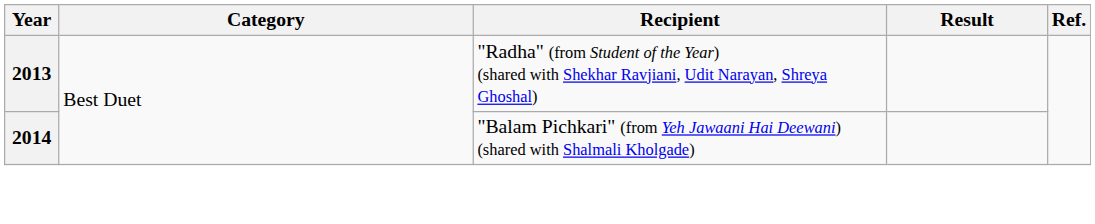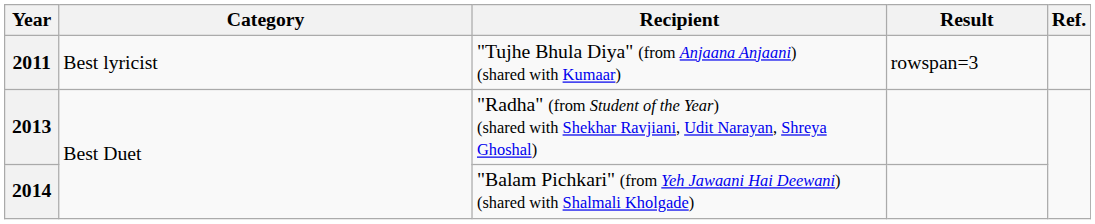+ row: (32, 62)
